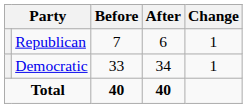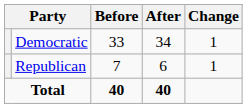rows swapped: (51, 66) <-> (51, 41)
